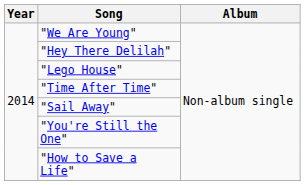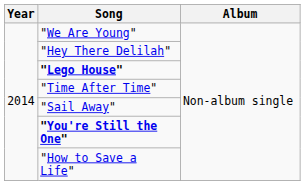(81, 70) normal -> (81, 70) bold
(99, 132) normal -> (99, 132) bold
